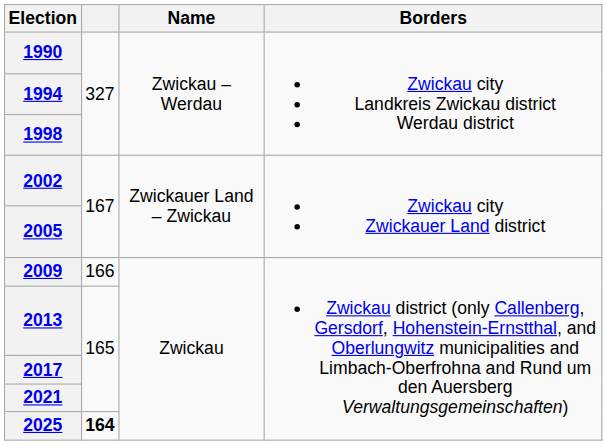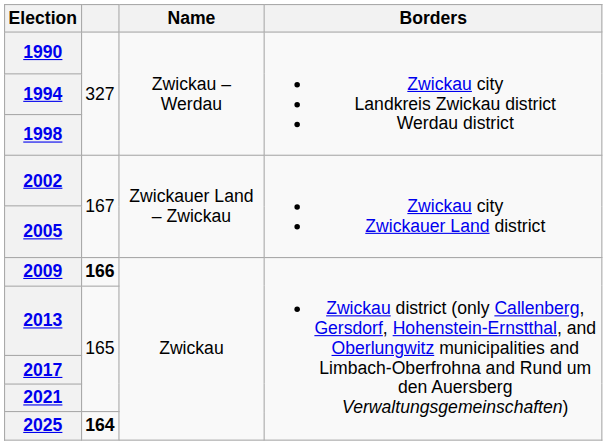(100, 271) normal -> (100, 271) bold
